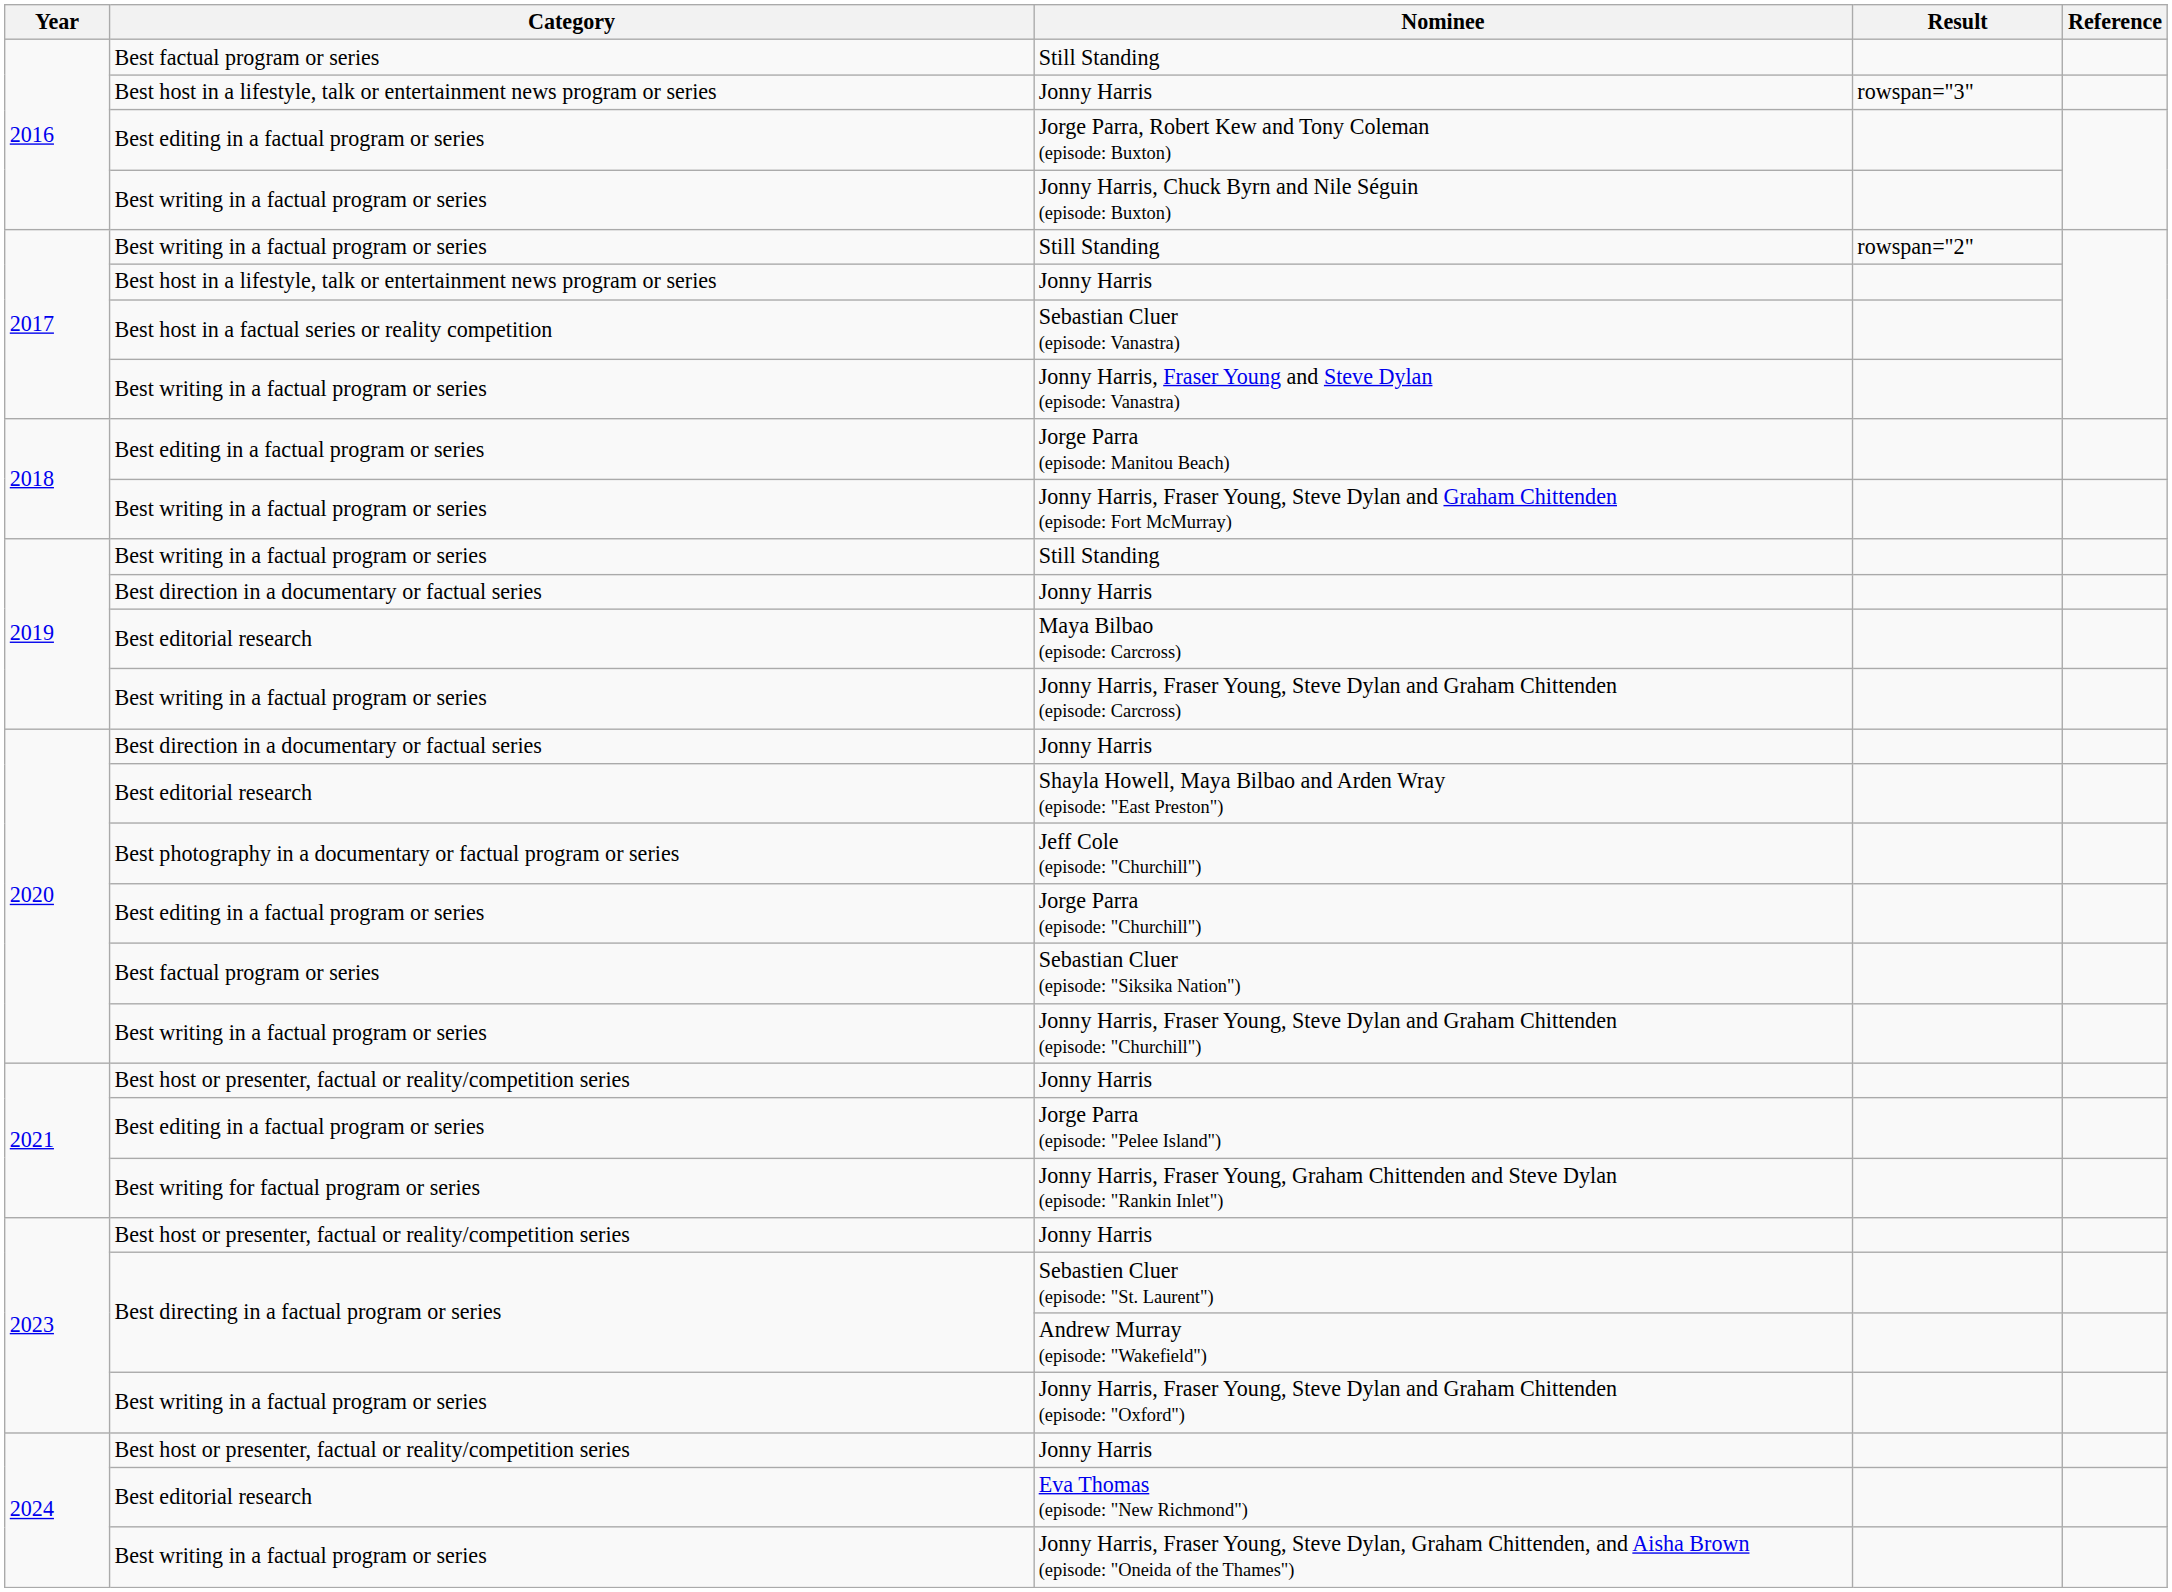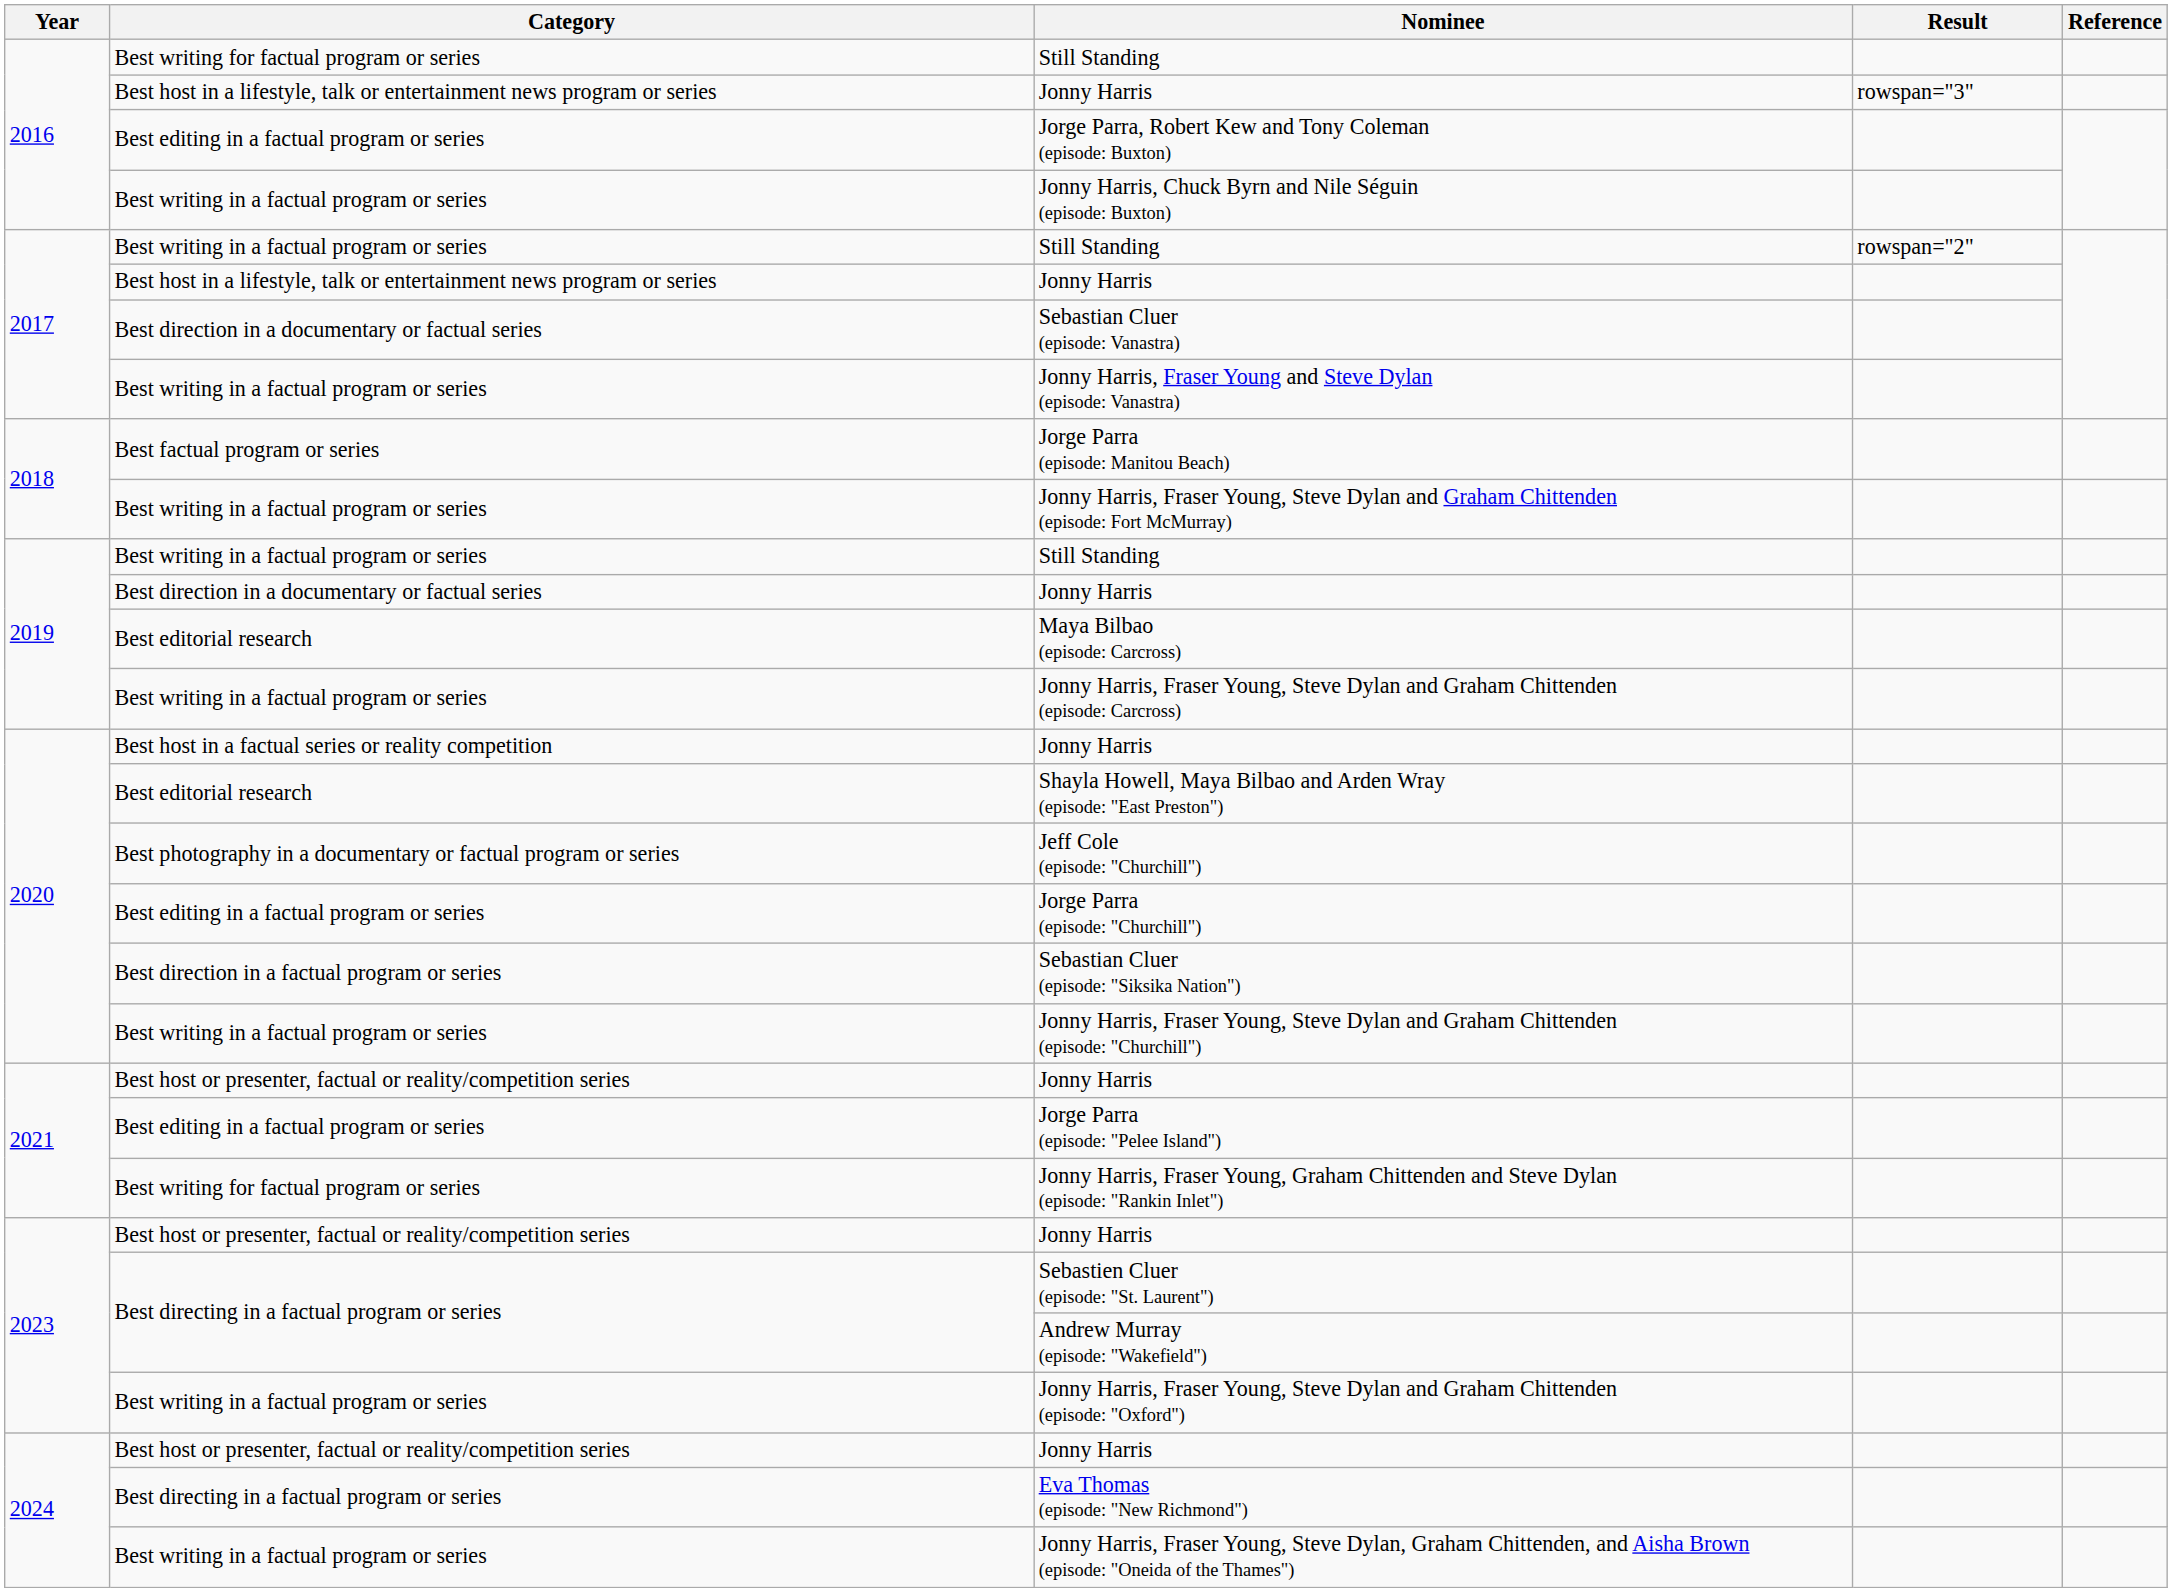(247, 57) Best factual program or series -> (297, 57) Best writing for factual program or series
(333, 329) Best host in a factual series or reality competition -> (328, 329) Best direction in a documentary or factual series
(299, 448) Best editing in a factual program or series -> (247, 448) Best factual program or series
(328, 745) Best direction in a documentary or factual series -> (333, 745) Best host in a factual series or reality competition
(247, 973) Best factual program or series -> (308, 973) Best direction in a factual program or series
(213, 1497) Best editorial research -> (308, 1497) Best directing in a factual program or series
